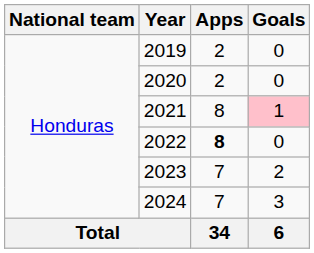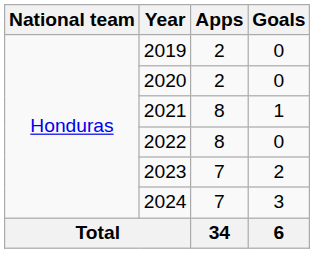(279, 111) pink background -> (279, 111) no background
(219, 141) bold -> (219, 141) normal
